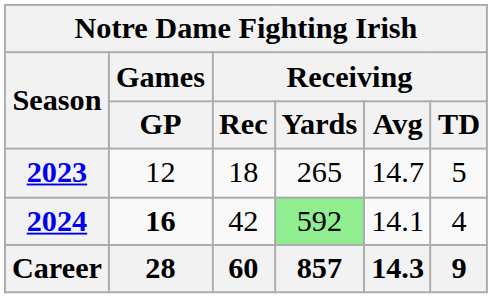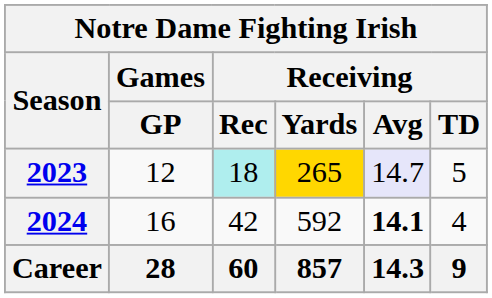(243, 172) no background -> (243, 172) paleturquoise background
(319, 172) no background -> (319, 172) gold background
(398, 172) no background -> (398, 172) lavender background
(160, 220) bold -> (160, 220) normal
(319, 220) lightgreen background -> (319, 220) no background
(398, 220) normal -> (398, 220) bold
